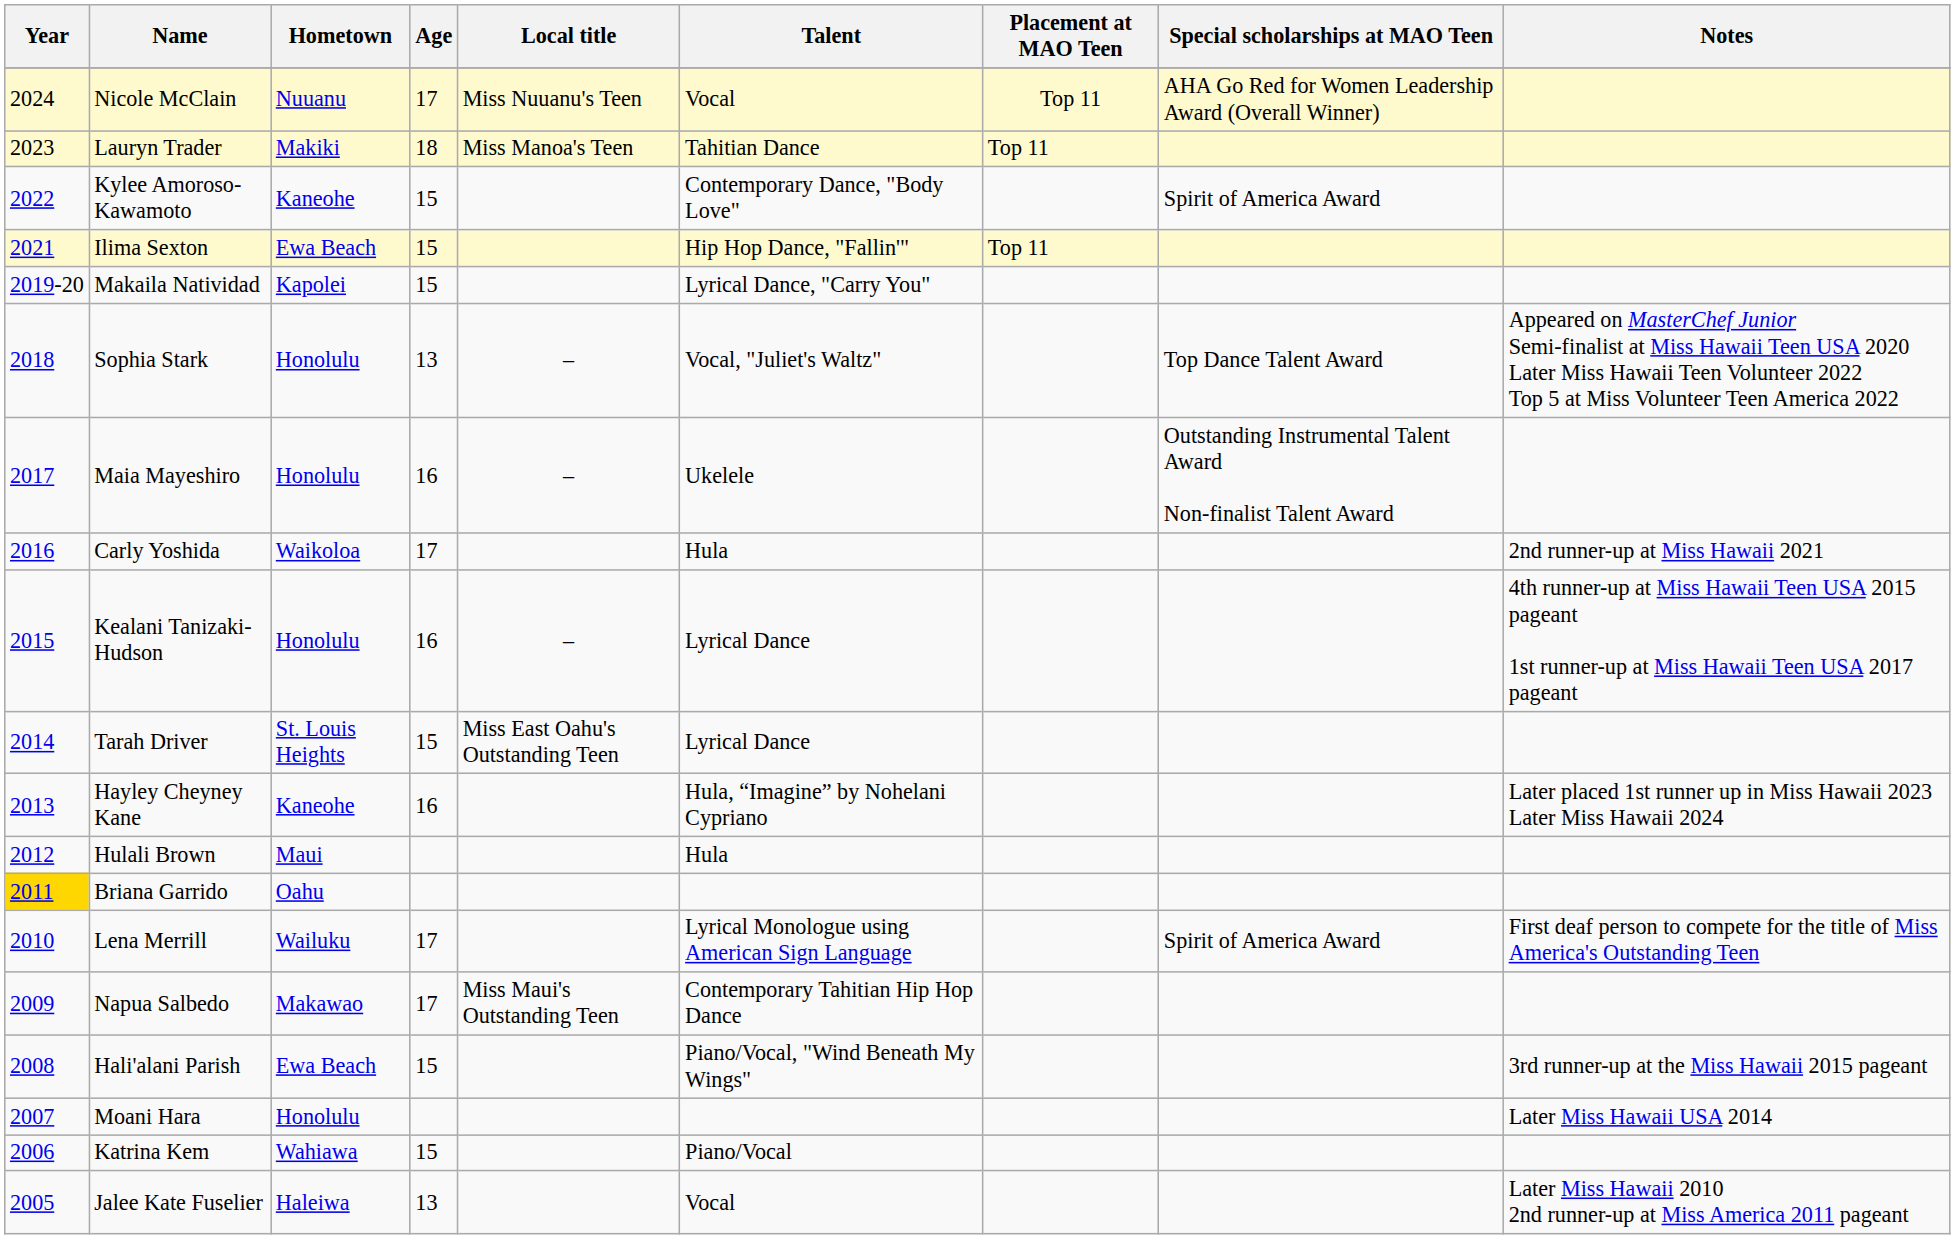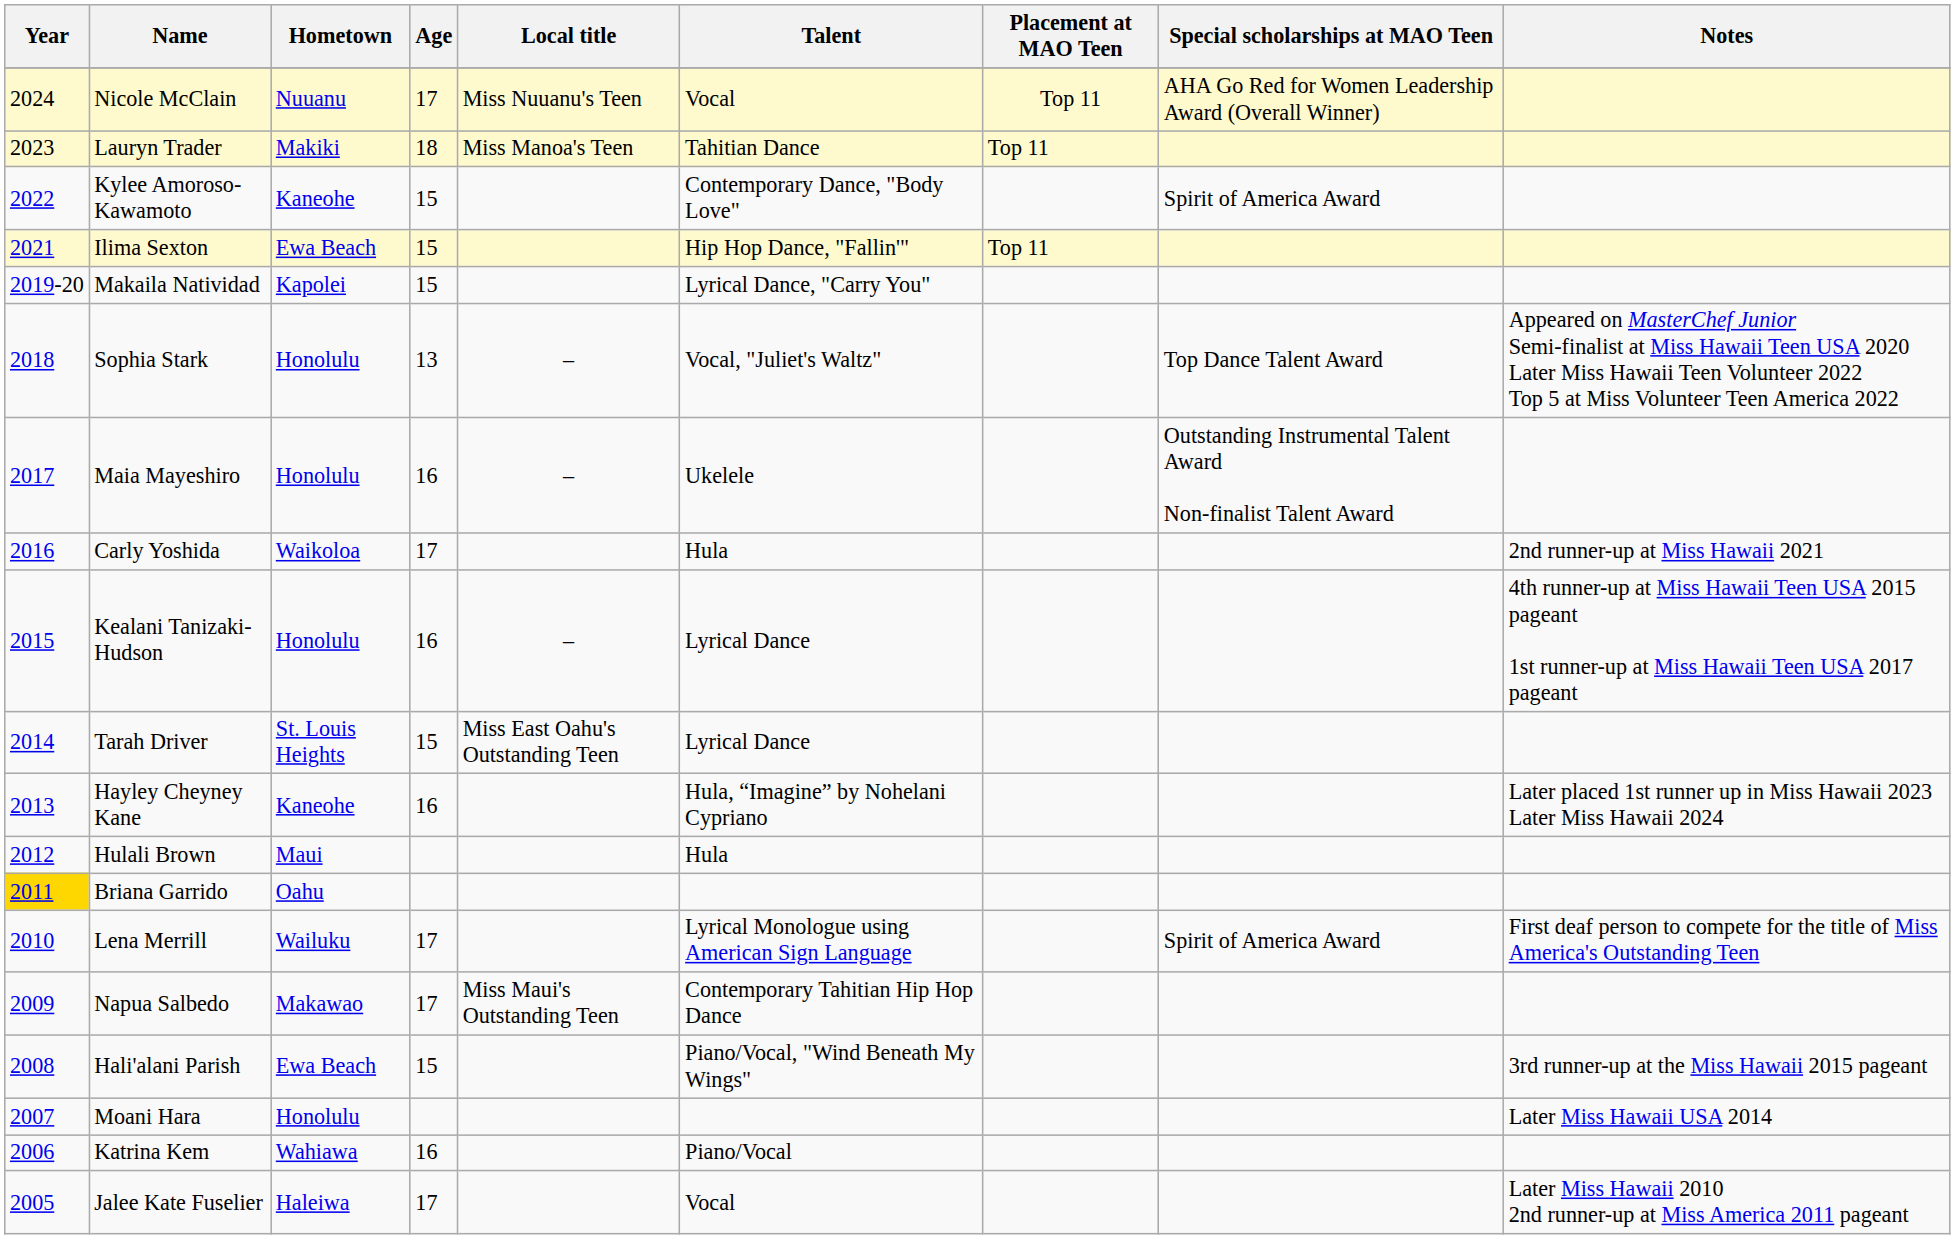(426, 1152) 15 -> (426, 1152) 16
(426, 1202) 13 -> (426, 1202) 17
